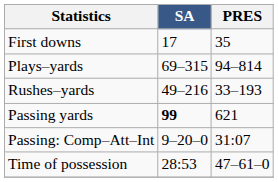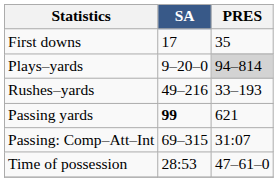(185, 66) 69–315 -> (185, 66) 9–20–0
(238, 66) no background -> (238, 66) lightgrey background
(185, 139) 9–20–0 -> (185, 139) 69–315
